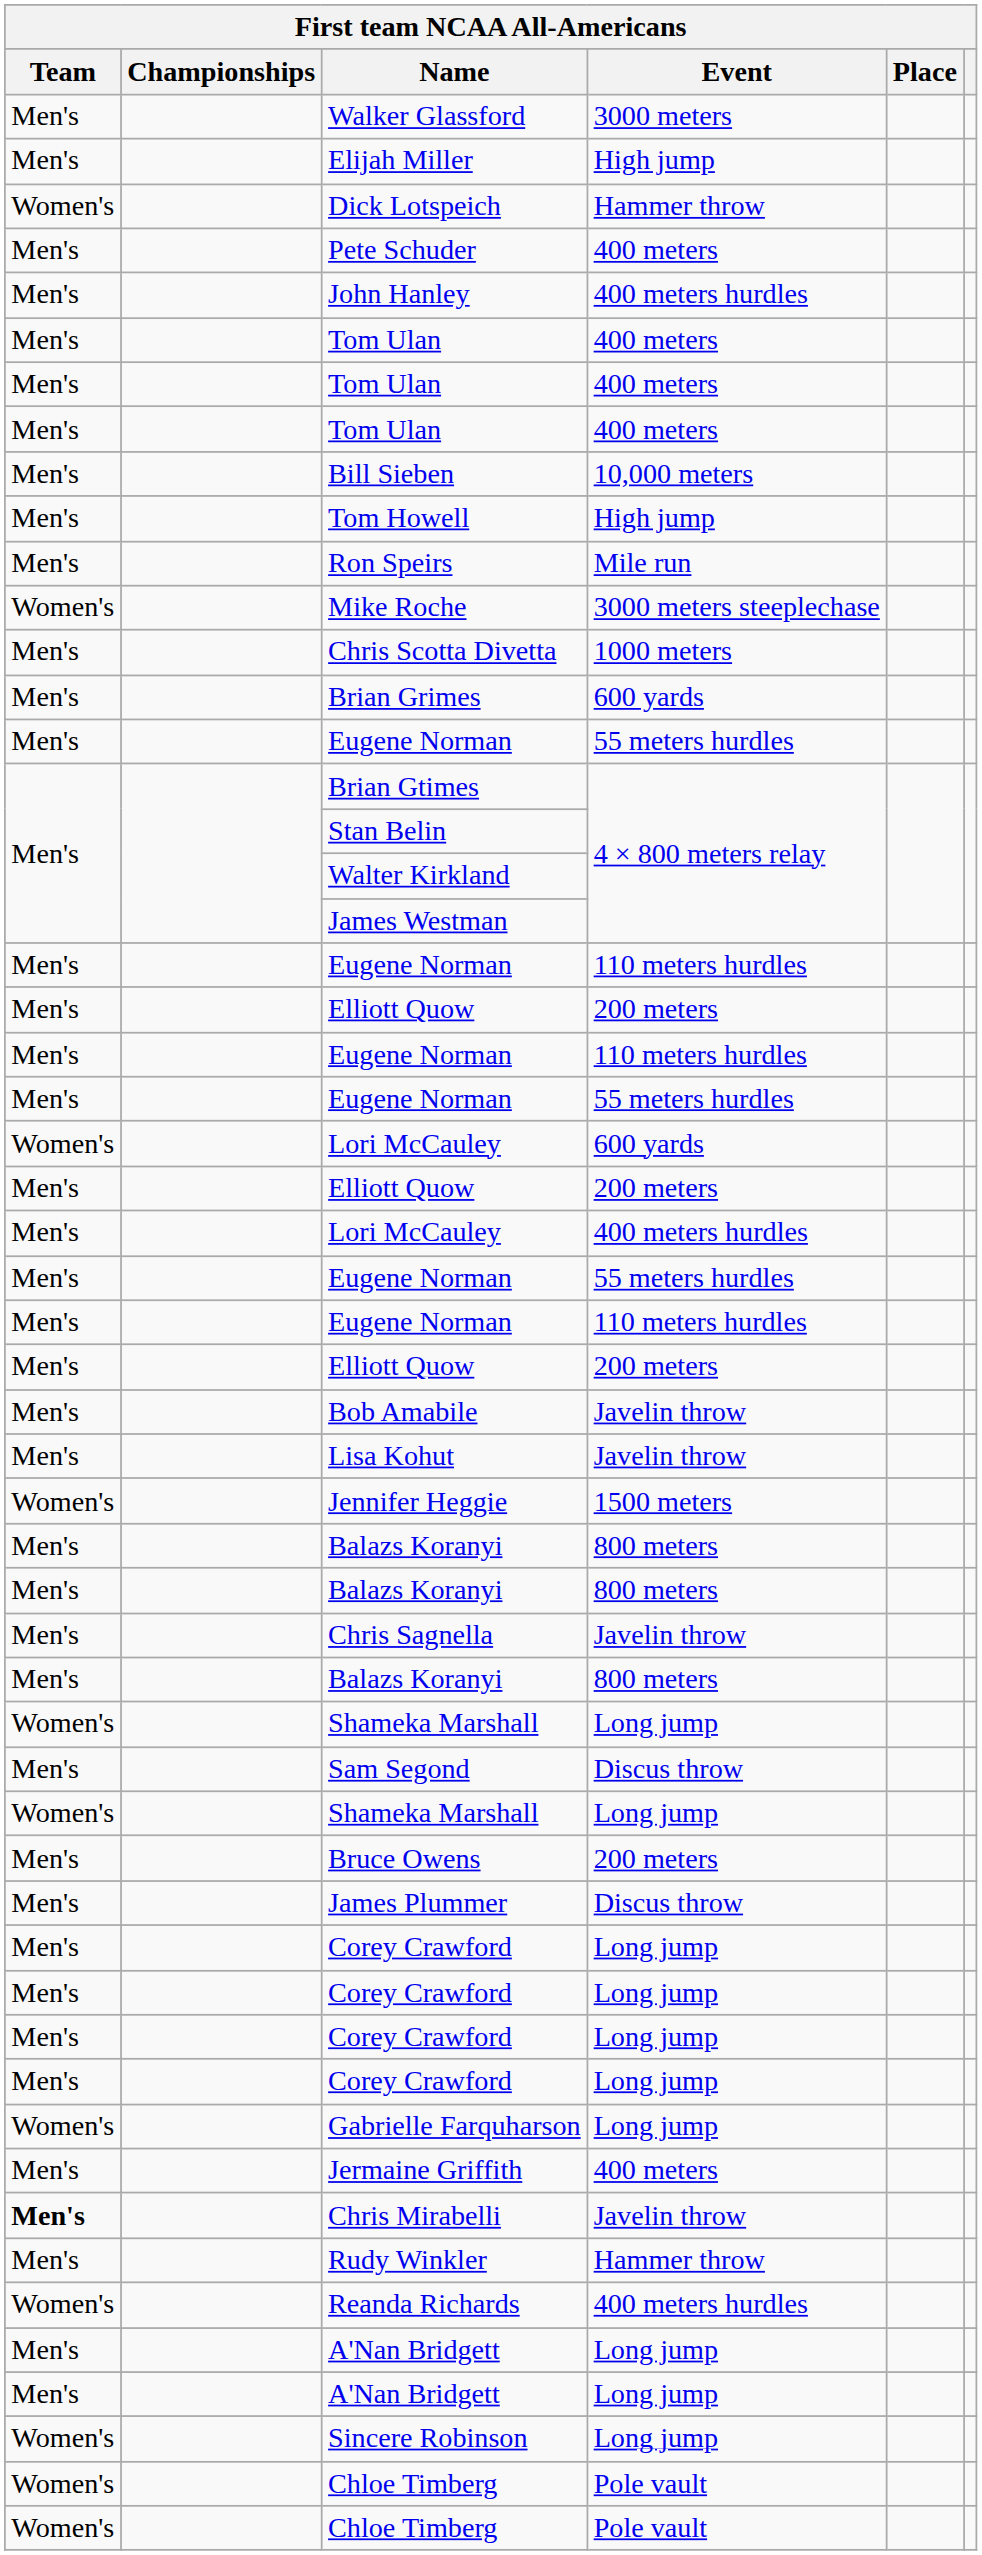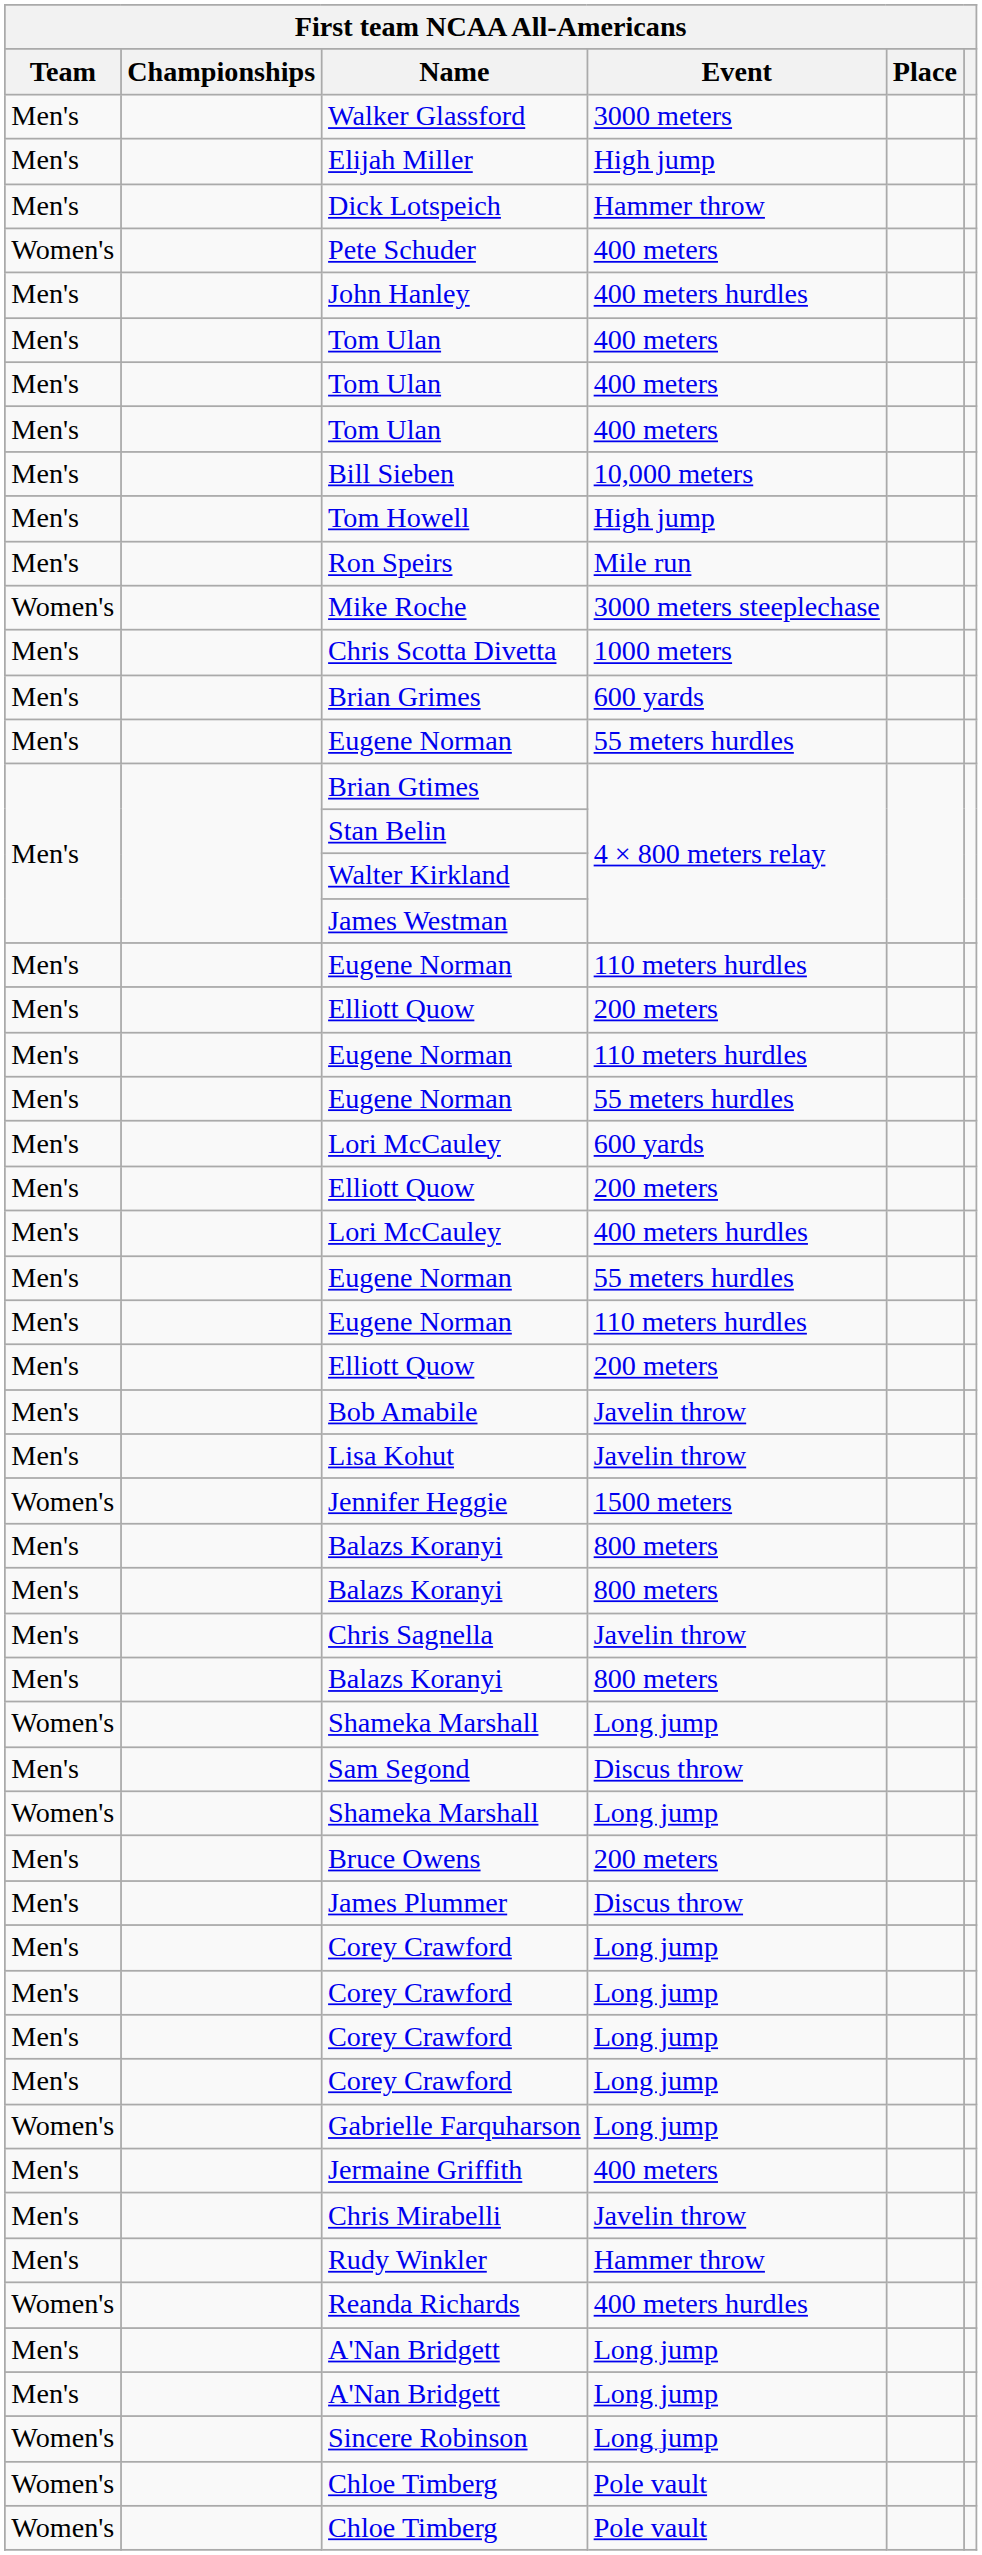(63, 205) Women's -> (45, 205) Men's
(45, 250) Men's -> (63, 250) Women's
(63, 1143) Women's -> (45, 1143) Men's
(48, 2215) bold -> (45, 2215) normal
